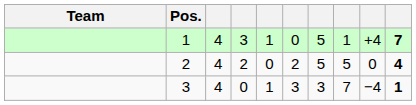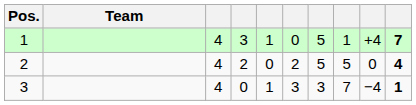columns swapped: (186, 16) <-> (85, 16)
